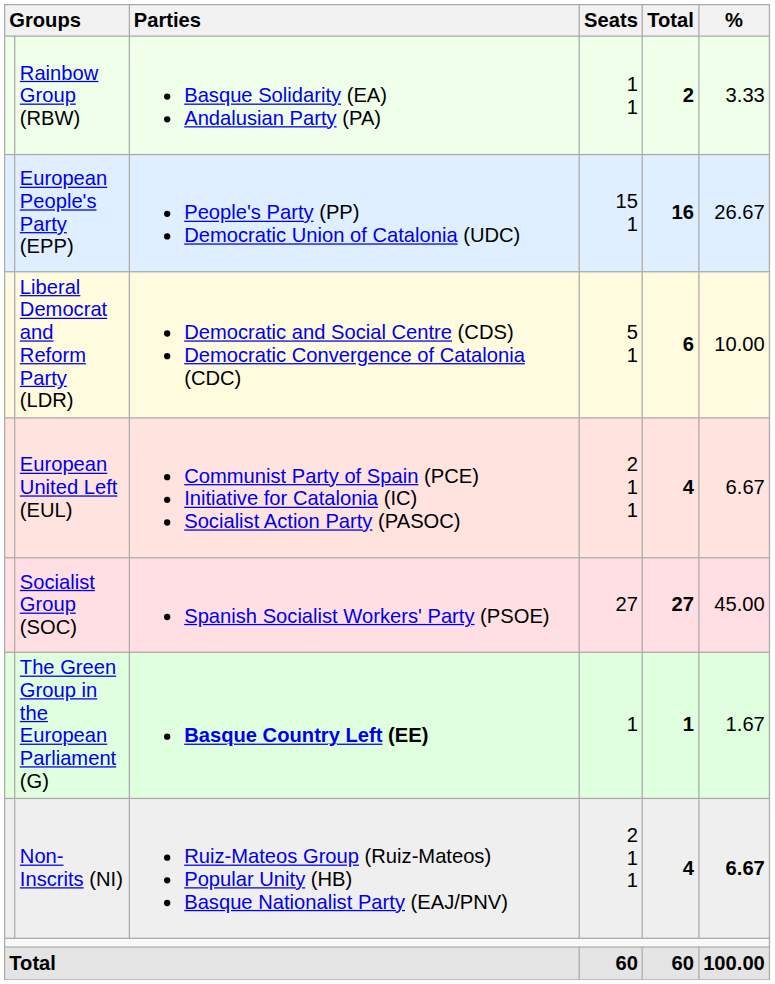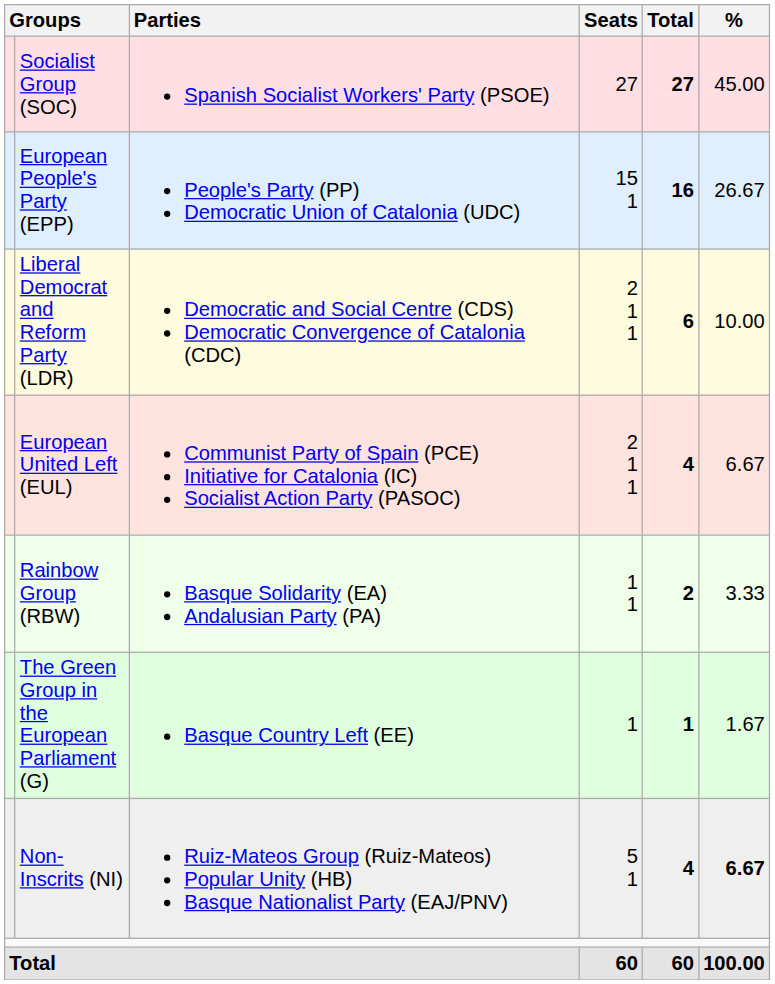rows swapped: (57, 604) <-> (59, 95)
(632, 344) 5 1 -> (632, 311) 2 1 1
(354, 737) bold -> (354, 737) normal
(632, 857) 2 1 1 -> (632, 867) 5 1
